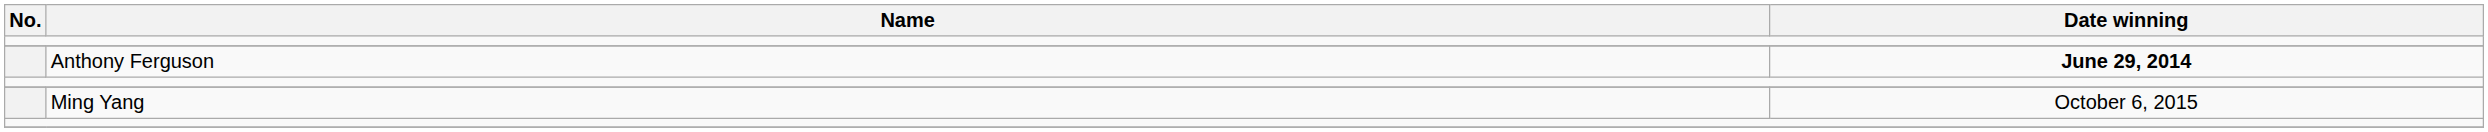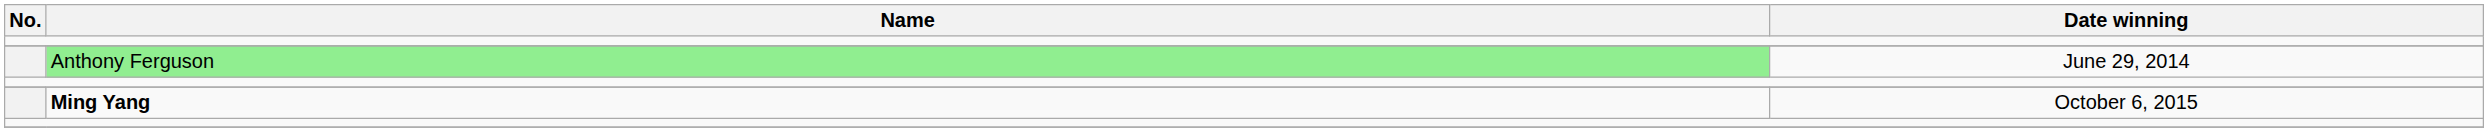(132, 61) no background -> (132, 61) lightgreen background
(2126, 61) bold -> (2126, 61) normal
(98, 102) normal -> (101, 102) bold
